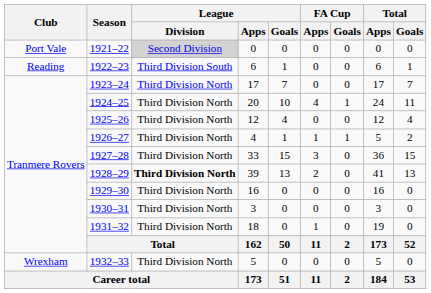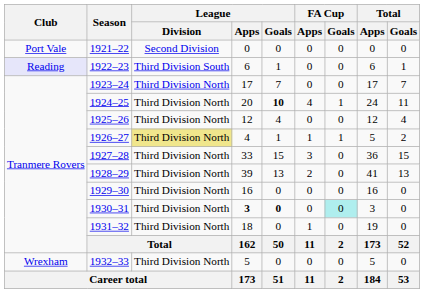(185, 48) lightgrey background -> (182, 48) no background
(46, 66) no background -> (46, 66) lavender background
(284, 102) normal -> (278, 102) bold
(185, 137) no background -> (182, 137) khaki background
(185, 173) bold -> (182, 173) normal
(253, 208) normal -> (247, 208) bold
(284, 208) normal -> (278, 208) bold
(347, 208) no background -> (341, 208) paleturquoise background
